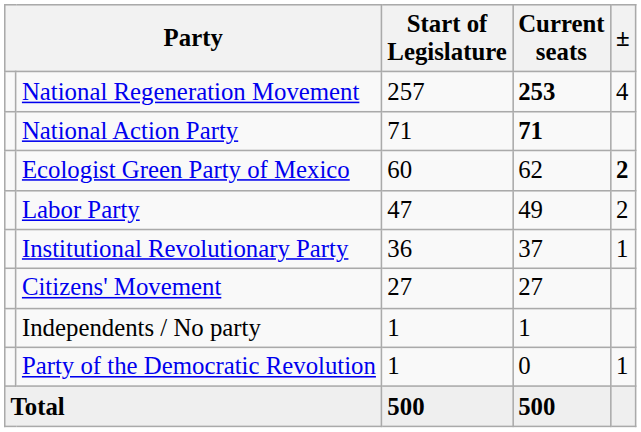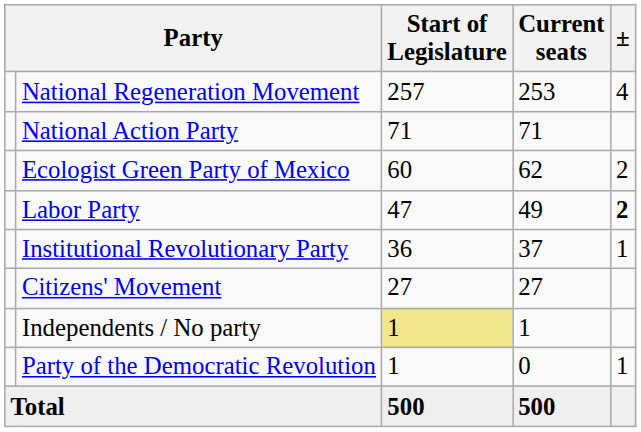(537, 91) bold -> (537, 91) normal
(531, 130) bold -> (531, 130) normal
(622, 170) bold -> (622, 170) normal
(622, 209) normal -> (622, 209) bold
(394, 327) no background -> (394, 327) khaki background
